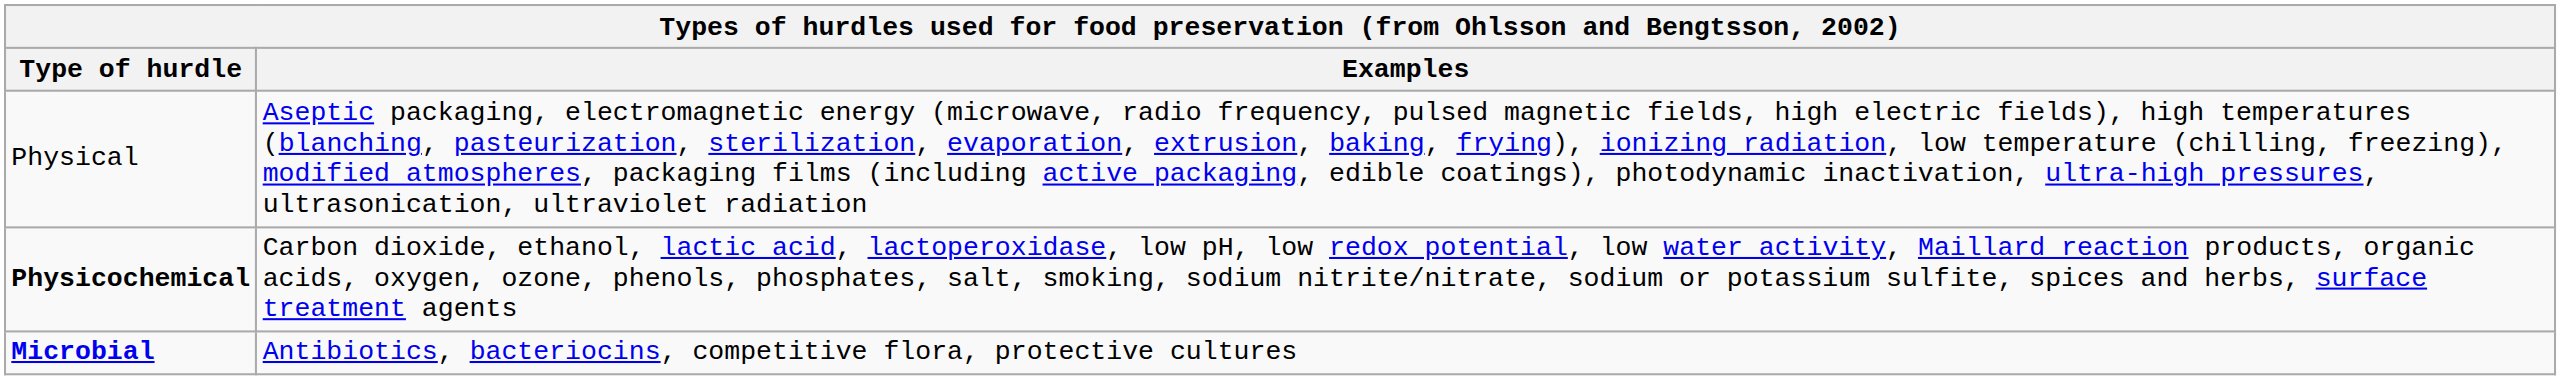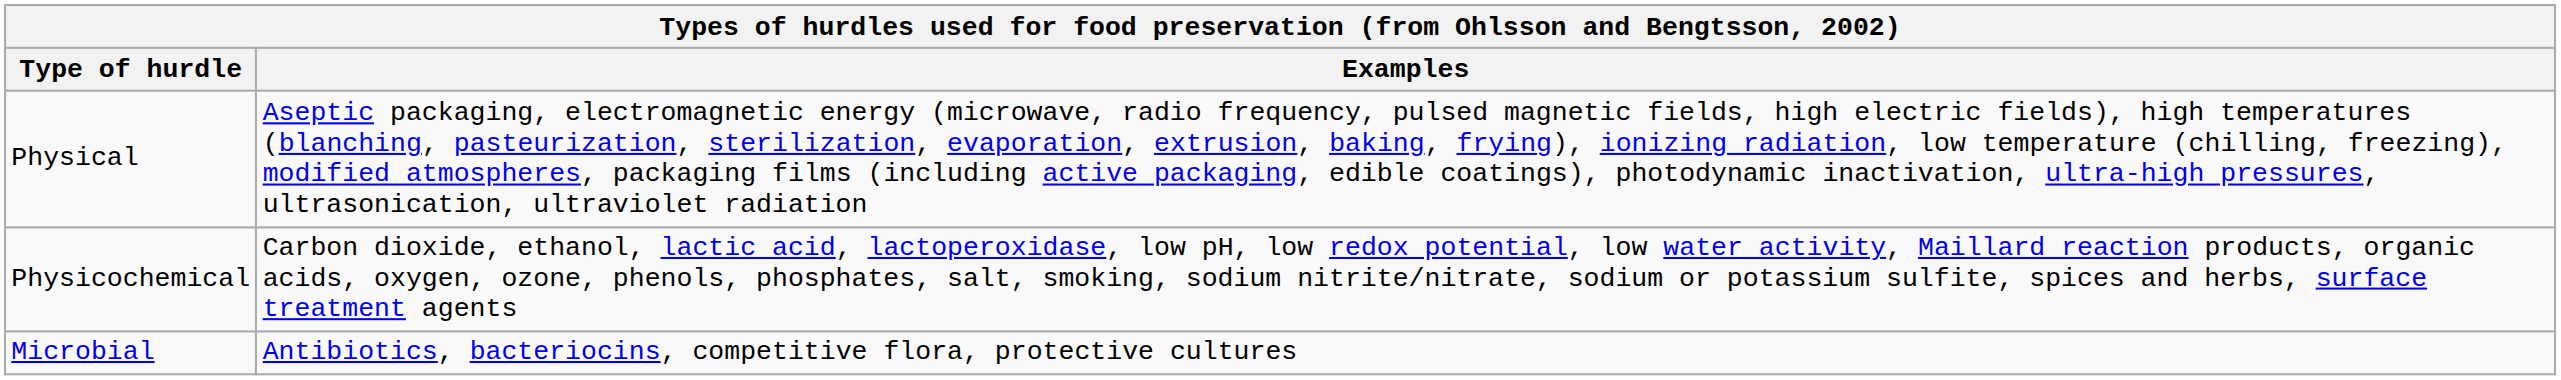(131, 279) bold -> (131, 279) normal
(83, 353) bold -> (83, 353) normal
